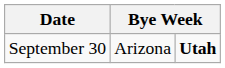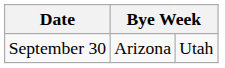(198, 48) bold -> (196, 48) normal
